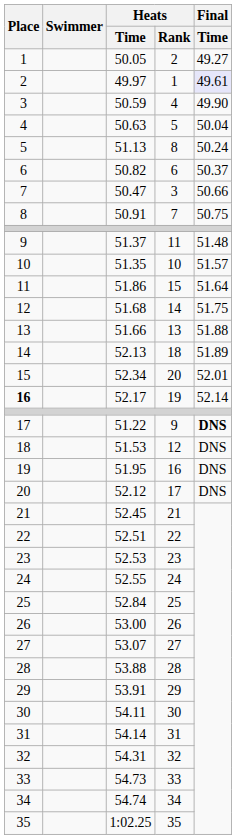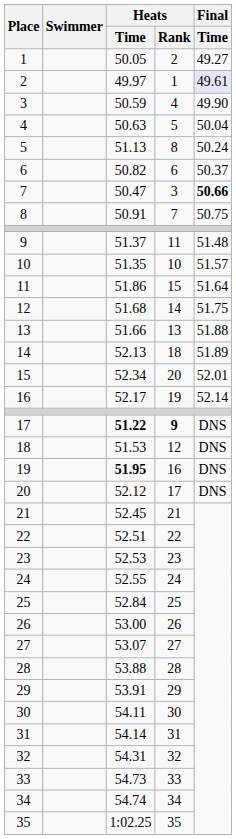(213, 192) normal -> (213, 192) bold
(23, 397) bold -> (23, 397) normal
(130, 425) normal -> (130, 425) bold
(174, 425) normal -> (174, 425) bold
(213, 425) bold -> (213, 425) normal
(130, 469) normal -> (130, 469) bold
